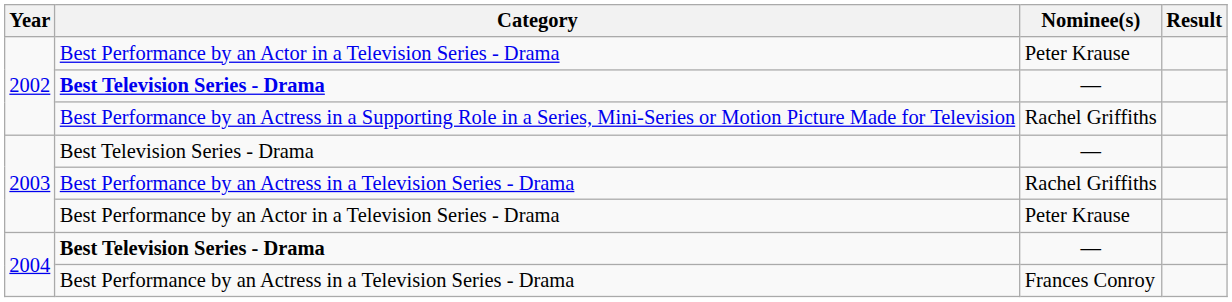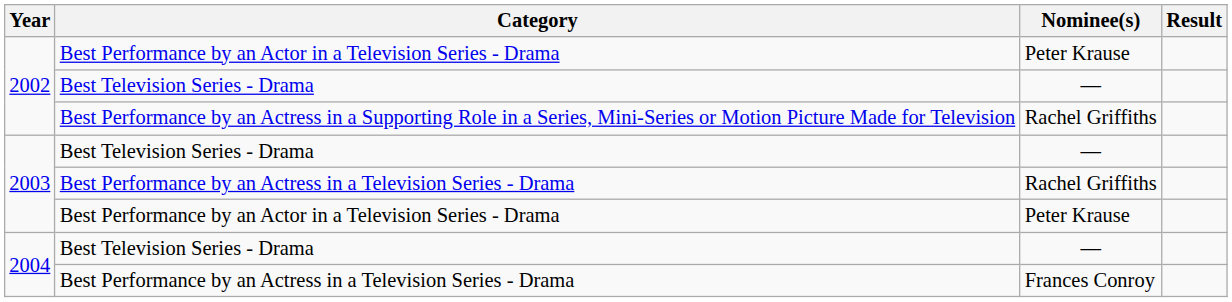(192, 85) bold -> (187, 85) normal
(192, 248) bold -> (187, 248) normal
